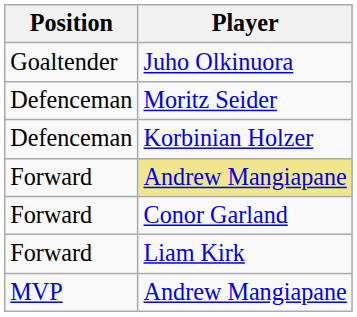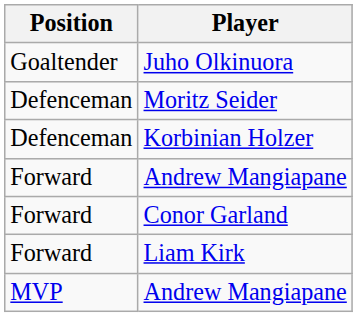(245, 176) khaki background -> (245, 176) no background
